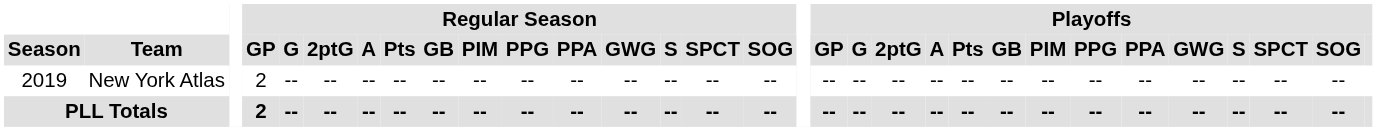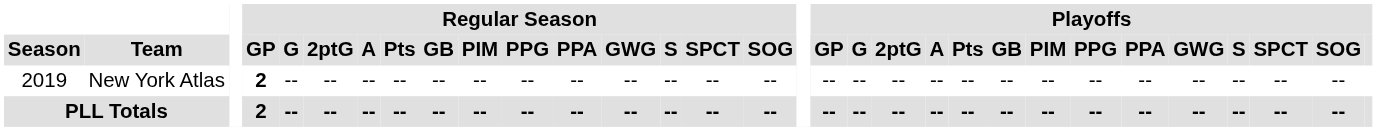(261, 80) normal -> (261, 80) bold
